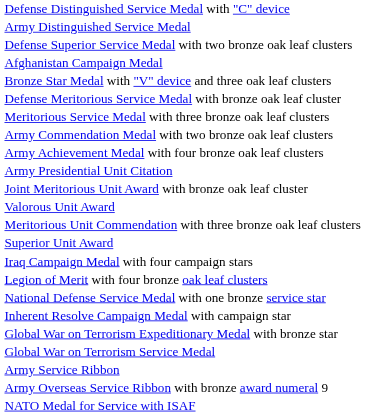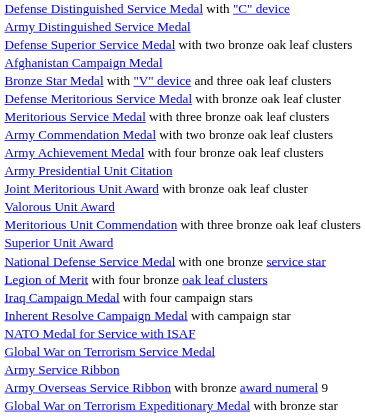(129, 261) Iraq Campaign Medal with four campaign stars -> (165, 261) National Defense Service Medal with one bronze service star
(165, 297) National Defense Service Medal with one bronze service star -> (129, 297) Iraq Campaign Medal with four campaign stars
(171, 333) Global War on Terrorism Expeditionary Medal with bronze star -> (100, 333) NATO Medal for Service with ISAF
(100, 405) NATO Medal for Service with ISAF -> (171, 405) Global War on Terrorism Expeditionary Medal with bronze star
